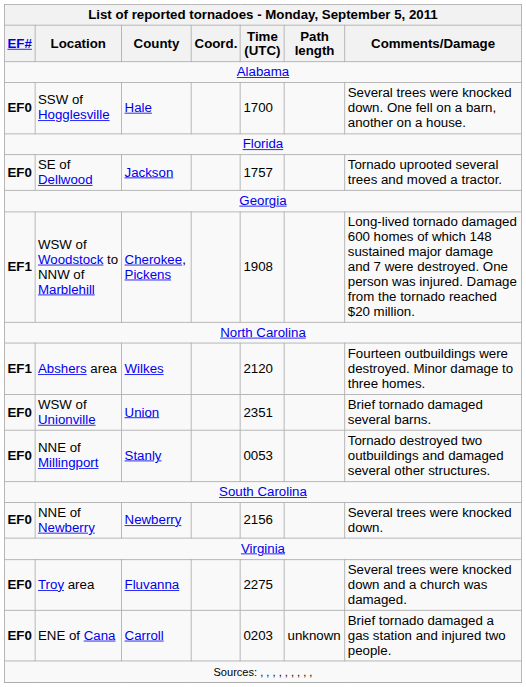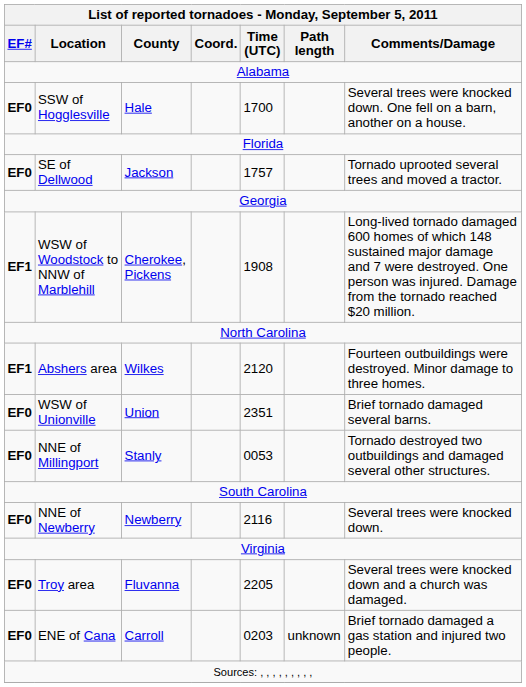(258, 520) 2156 -> (258, 520) 2116
(258, 584) 2275 -> (258, 584) 2205
